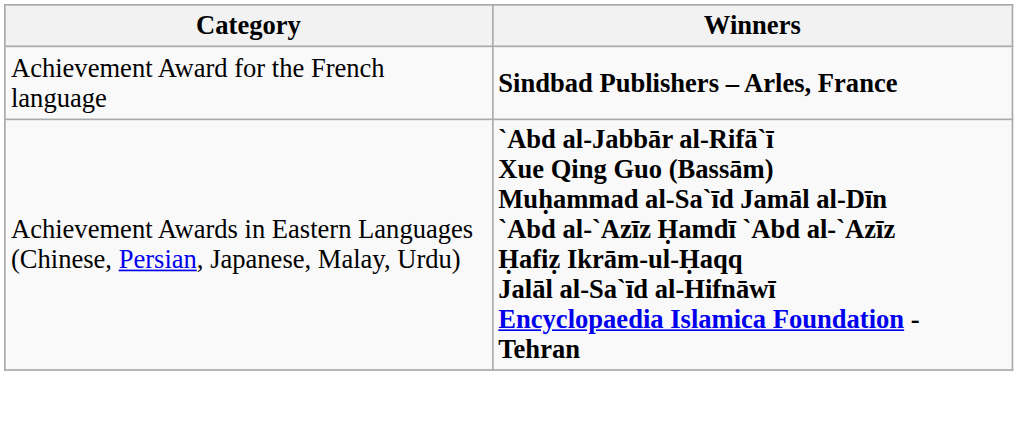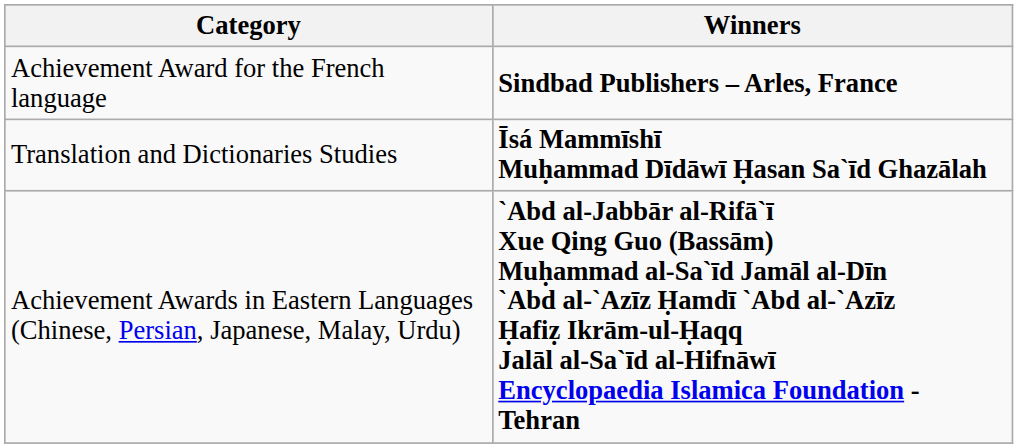+ row: (204, 154)
